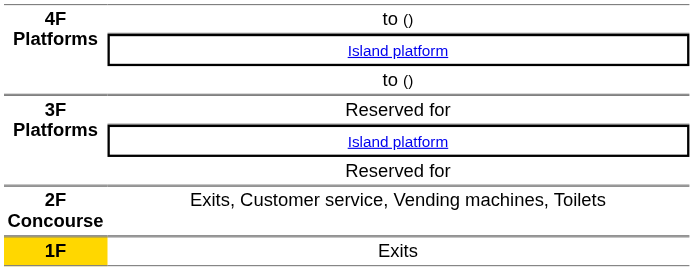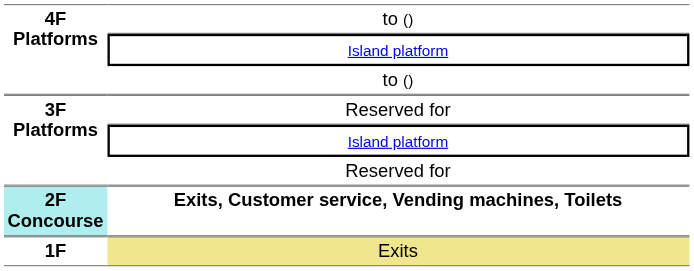(56, 210) no background -> (56, 210) paleturquoise background
(398, 200) normal -> (398, 200) bold
(56, 251) gold background -> (56, 251) no background
(398, 251) no background -> (398, 251) khaki background
